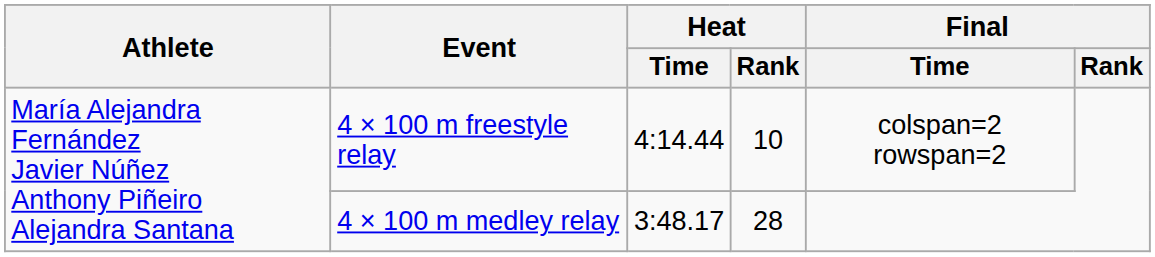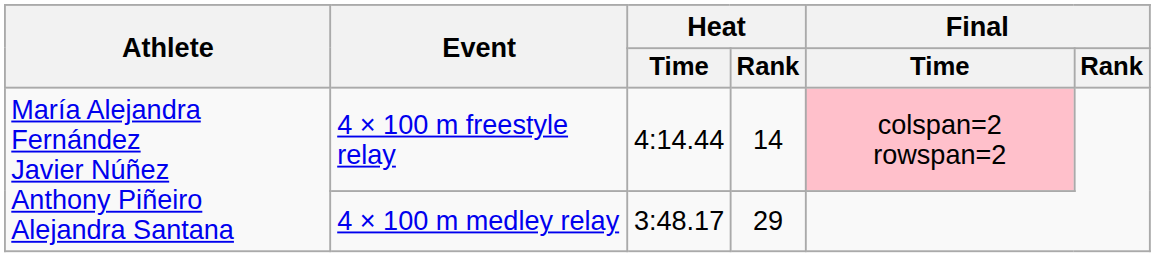(768, 140) 10 -> (768, 140) 14
(940, 140) no background -> (940, 140) pink background
(768, 221) 28 -> (768, 221) 29
